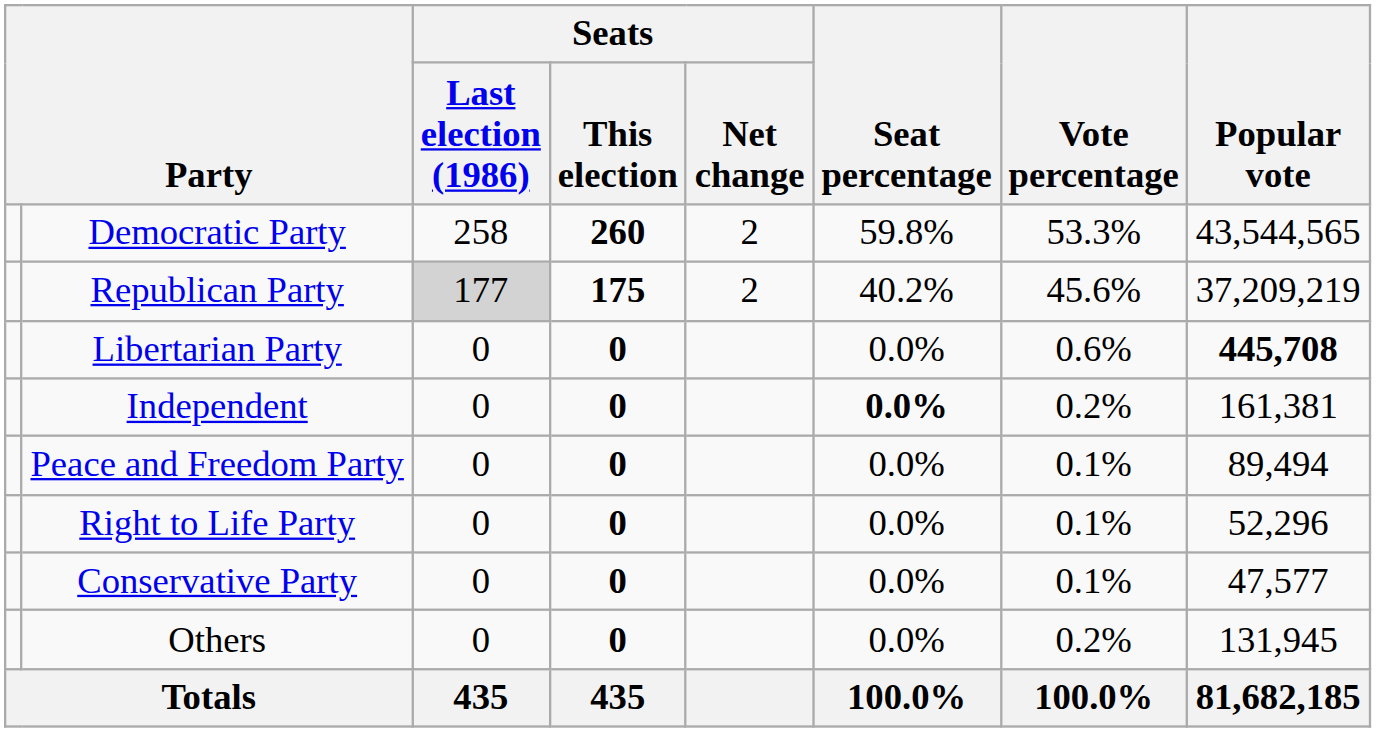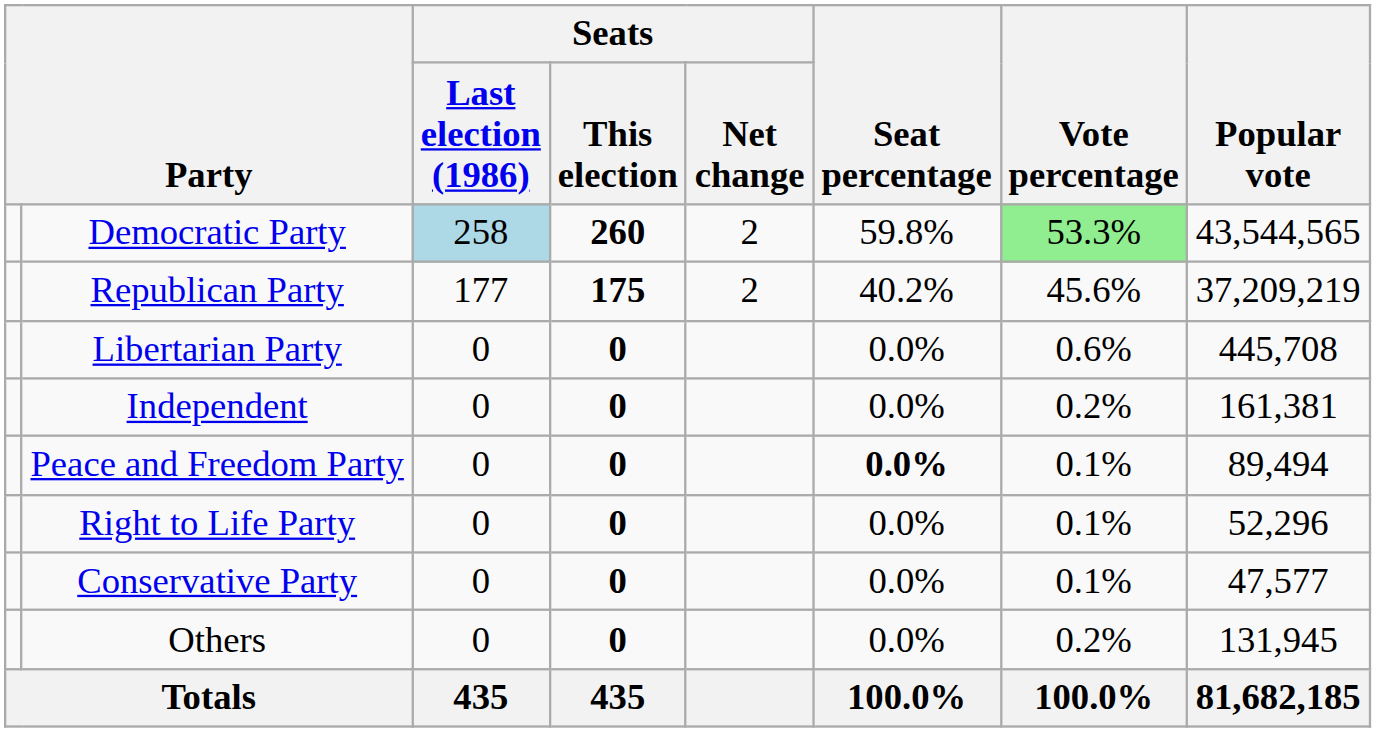(481, 232) no background -> (481, 232) lightblue background
(1094, 232) no background -> (1094, 232) lightgreen background
(481, 290) lightgrey background -> (481, 290) no background
(1278, 348) bold -> (1278, 348) normal
(907, 406) bold -> (907, 406) normal
(907, 464) normal -> (907, 464) bold
